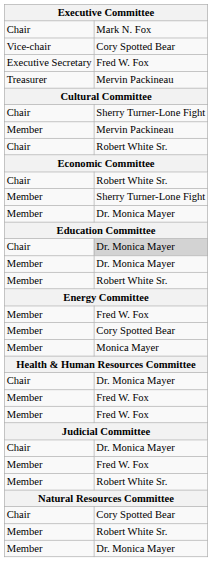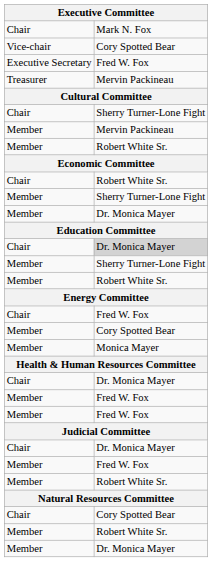(18, 146) Chair -> (25, 146) Member
(136, 264) Dr. Monica Mayer -> (151, 264) Sherry Turner-Lone Fight
(25, 314) Member -> (18, 314) Chair
